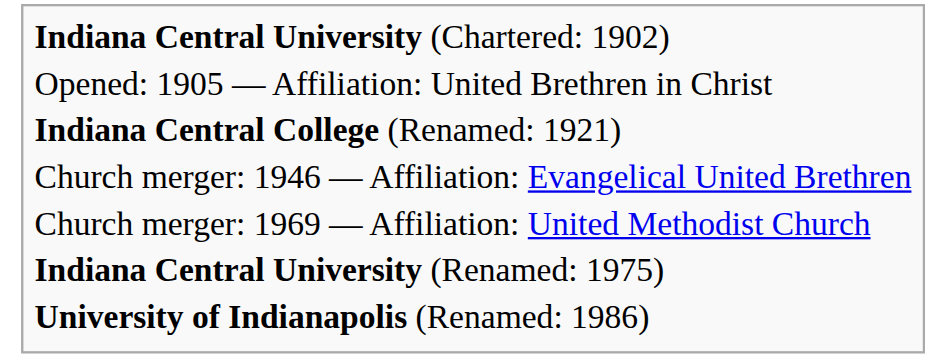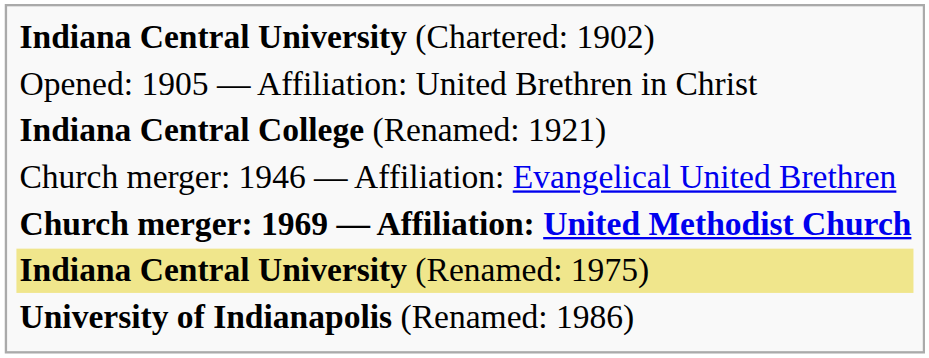(453, 223) normal -> (465, 223) bold
(349, 269) no background -> (334, 269) khaki background
